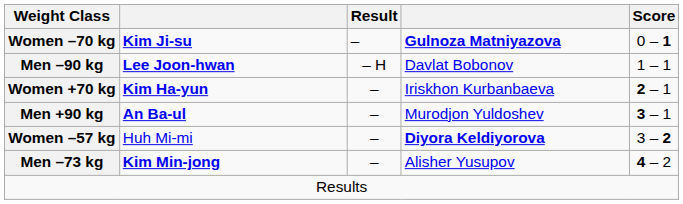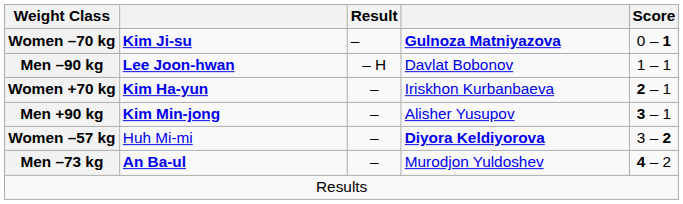(154, 114) An Ba-ul -> (171, 114) Kim Min-jong
(474, 114) Murodjon Yuldoshev -> (460, 114) Alisher Yusupov
(171, 162) Kim Min-jong -> (154, 162) An Ba-ul
(460, 162) Alisher Yusupov -> (474, 162) Murodjon Yuldoshev
